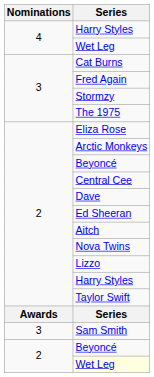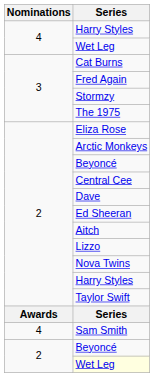(103, 247) Nova Twins -> (88, 247) Lizzo
(88, 264) Lizzo -> (103, 264) Nova Twins
(39, 331) 3 -> (39, 331) 4
